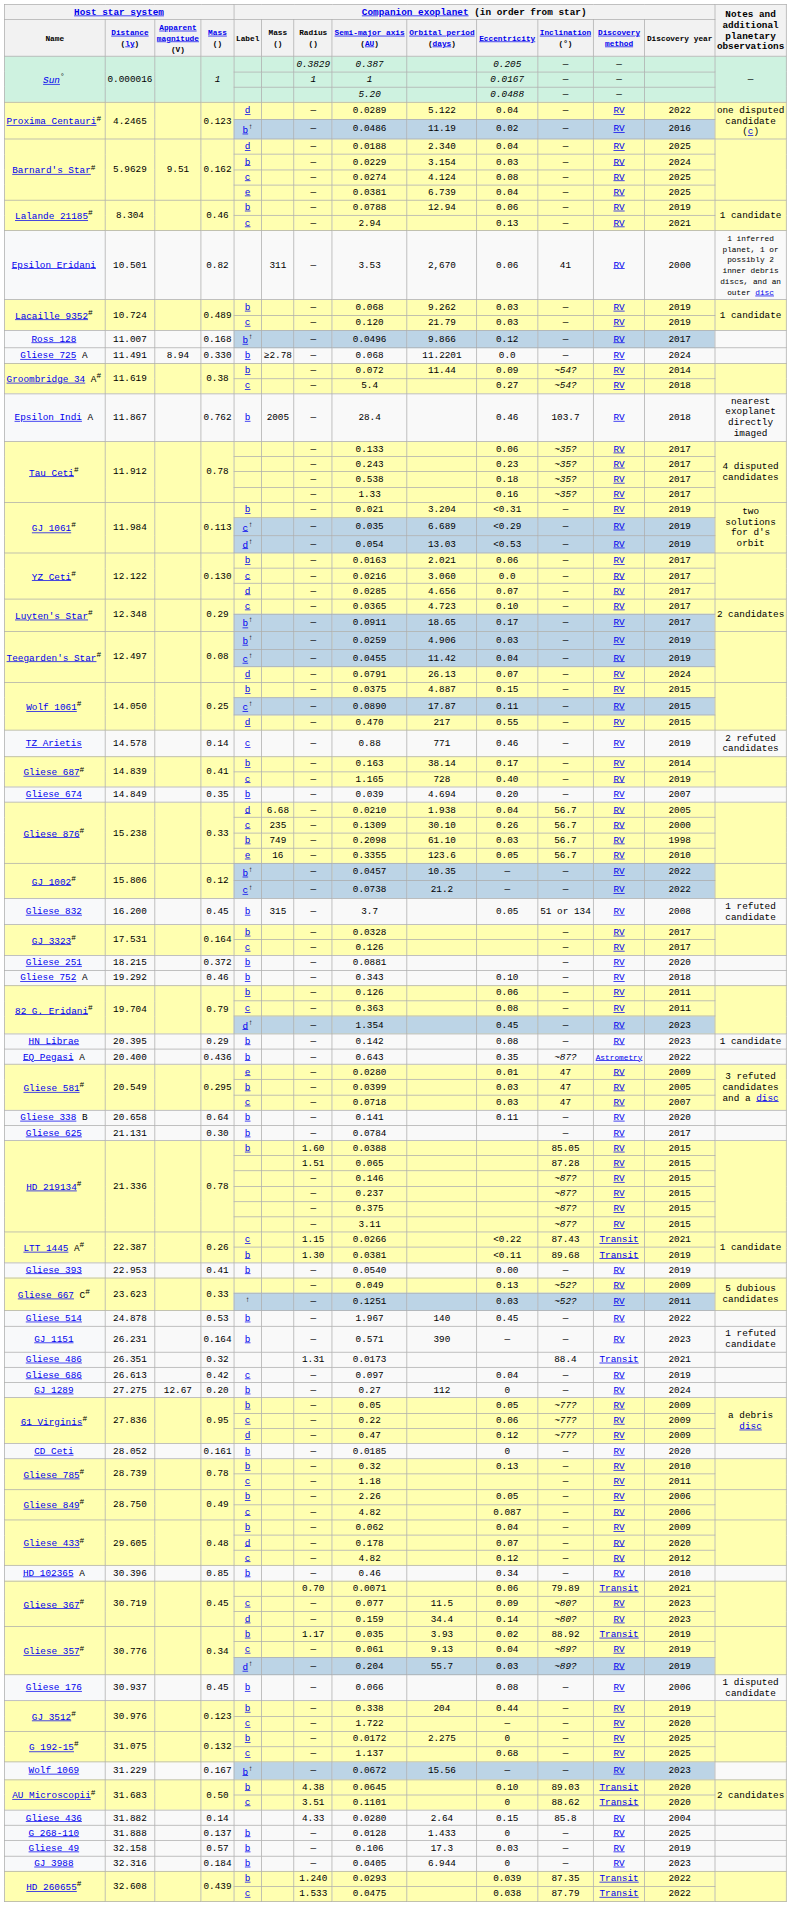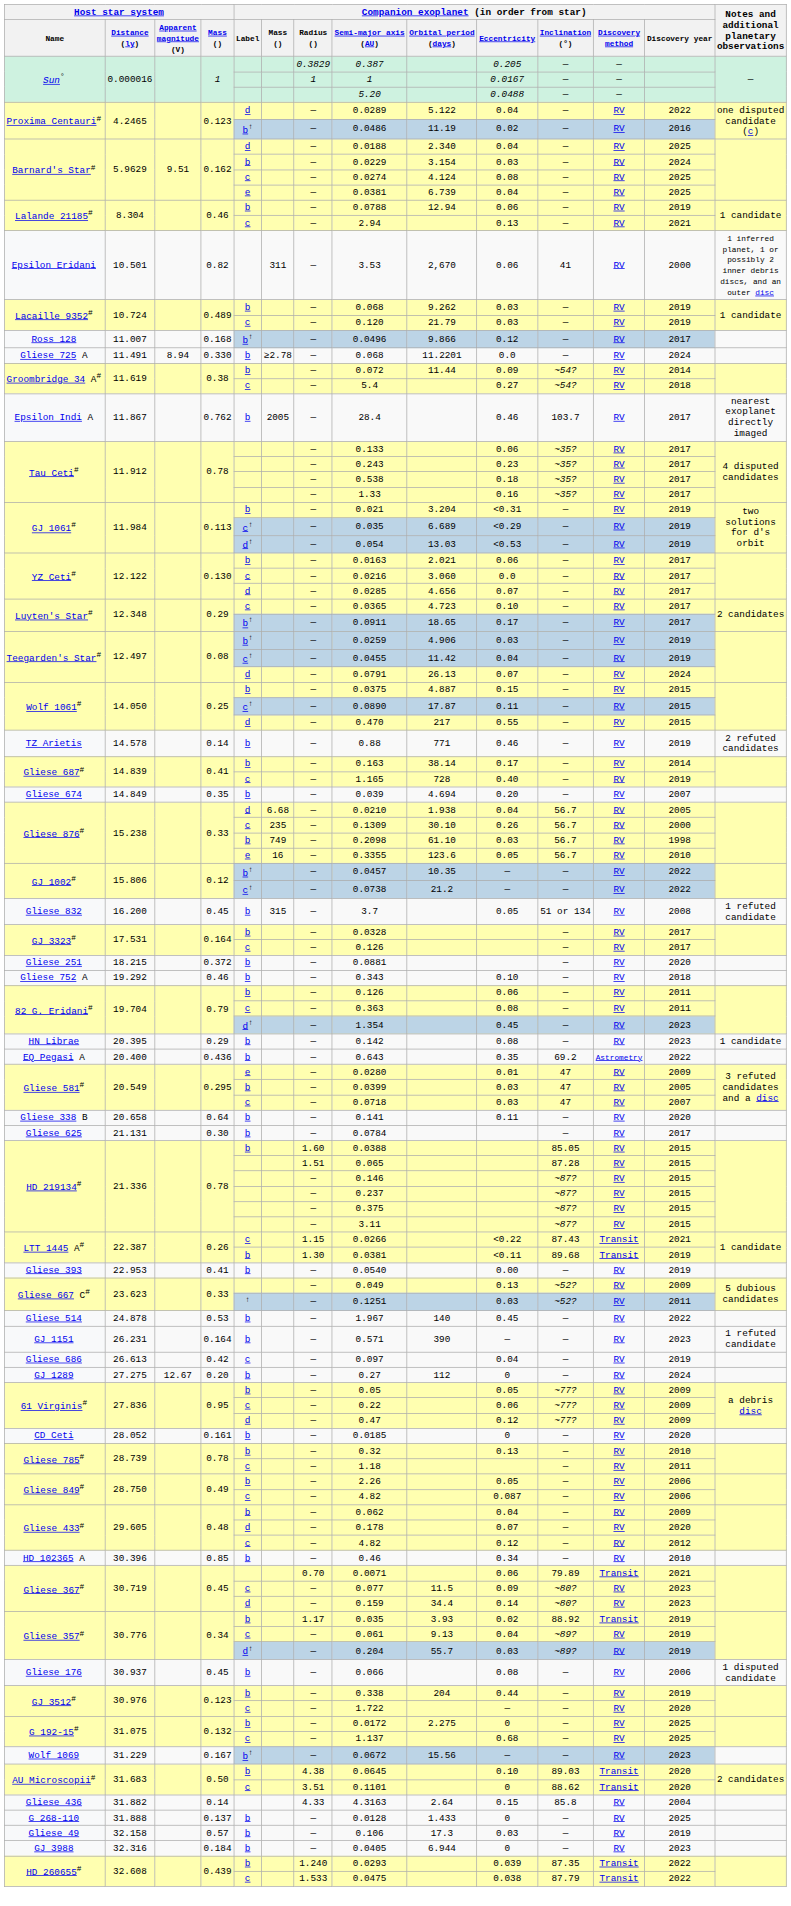(680, 418) 2018 -> (680, 418) 2017
(248, 743) c -> (248, 743) b
(565, 1057) ~87? -> (565, 1057) 69.2
- row: (54, 1360)
(370, 1818) 0.0280 -> (370, 1802) 4.3163
